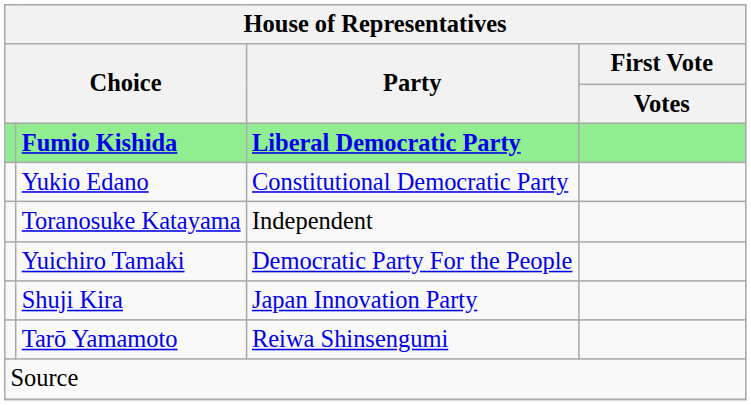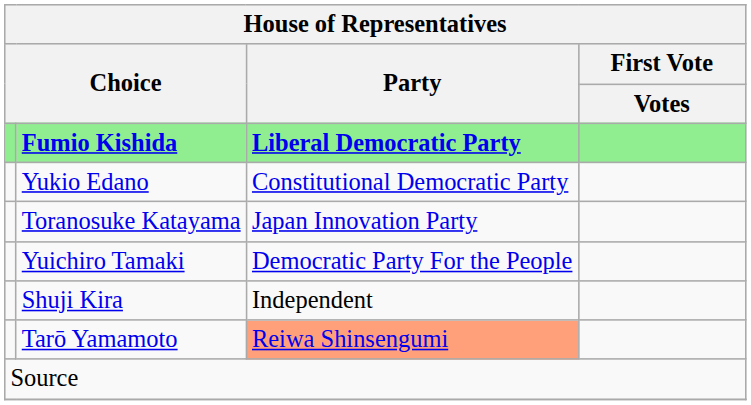(312, 220) Independent -> (365, 220) Japan Innovation Party
(365, 299) Japan Innovation Party -> (312, 299) Independent
(350, 338) no background -> (350, 338) lightsalmon background
